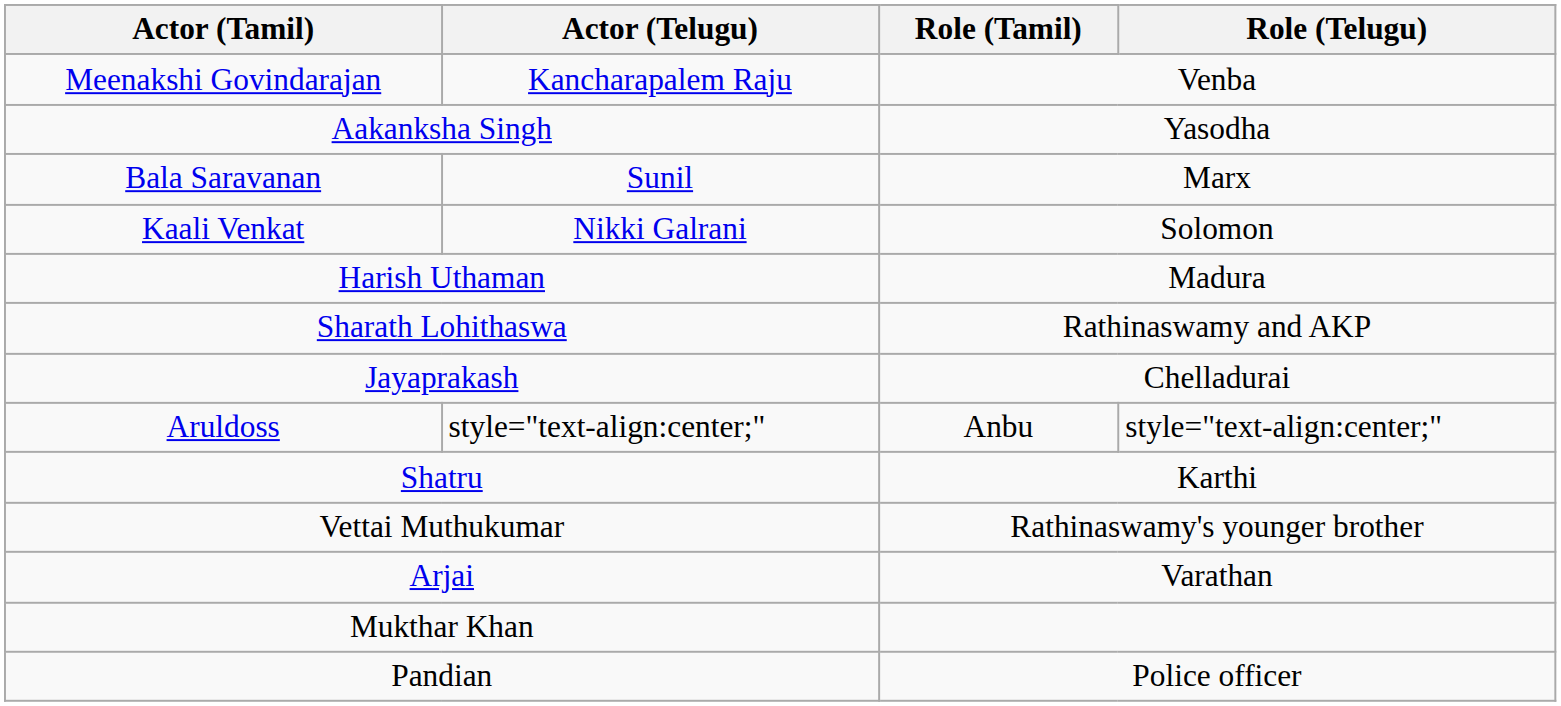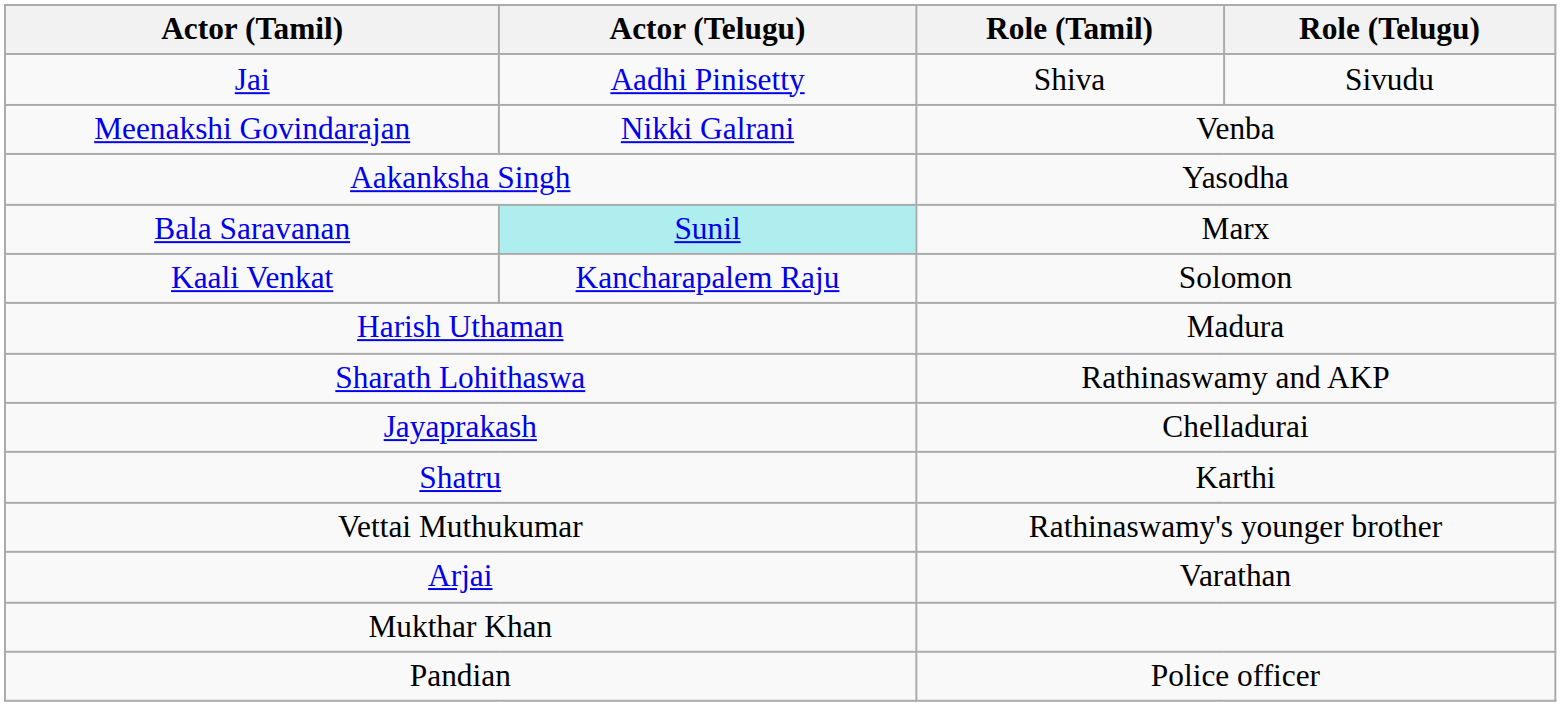+ row: (252, 79)
(660, 79) Kancharapalem Raju -> (708, 128) Nikki Galrani
(660, 178) no background -> (708, 228) paleturquoise background
(660, 228) Nikki Galrani -> (708, 278) Kancharapalem Raju
- row: (223, 427)
